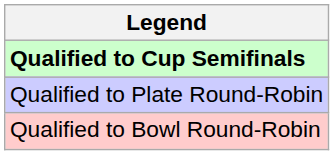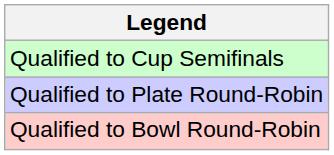(158, 58) bold -> (147, 58) normal
